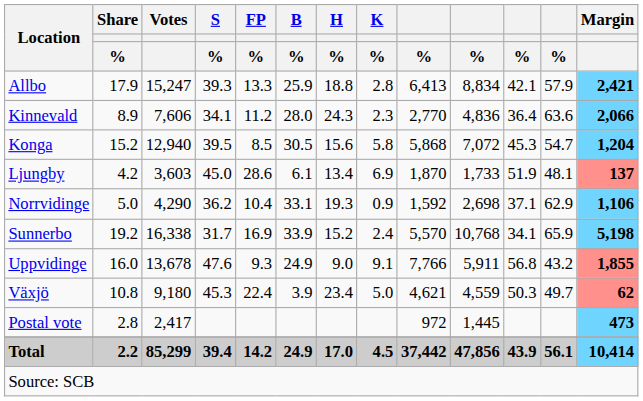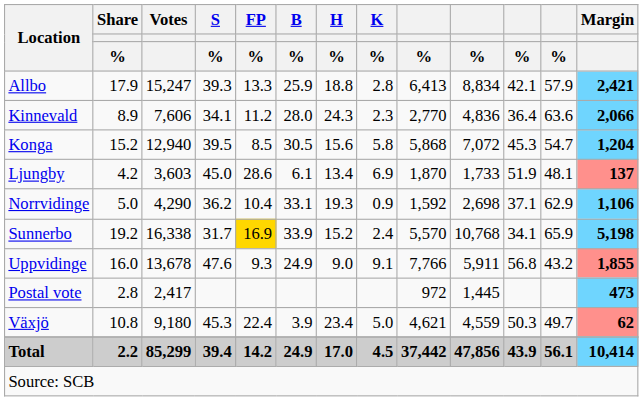(258, 233) no background -> (258, 233) gold background
rows swapped: (29, 292) <-> (45, 322)
